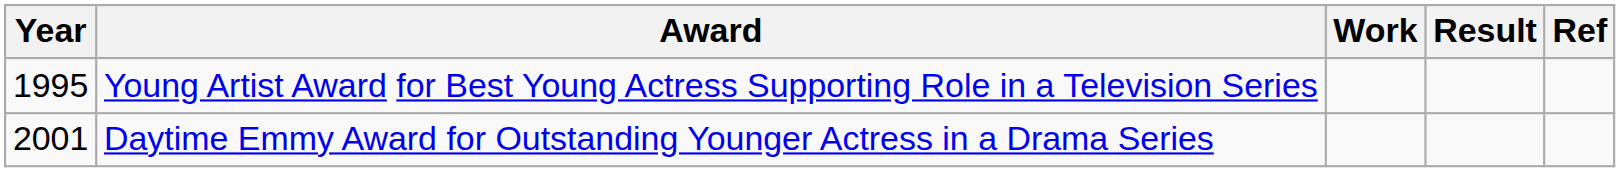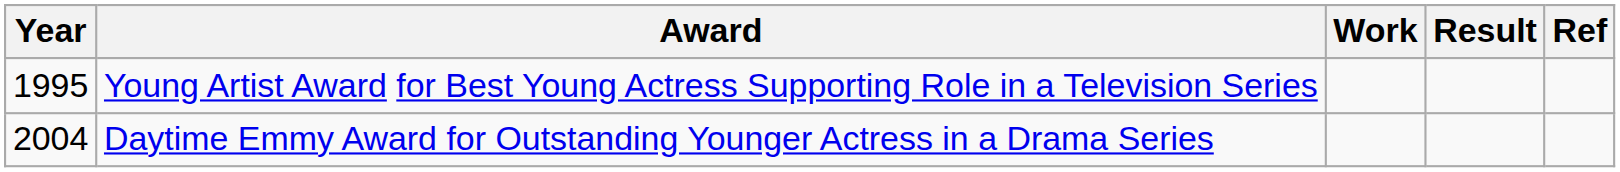(51, 138) 2001 -> (51, 138) 2004
